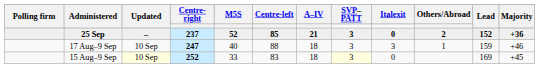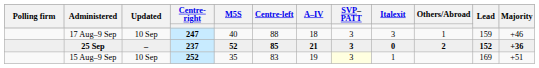rows swapped: (93, 34) <-> (93, 45)
(146, 57) lightyellow background -> (146, 57) no background
(233, 57) 33 -> (233, 57) 35
(314, 57) 18 -> (314, 57) 19
(393, 57) 0 -> (393, 57) 1
(517, 57) +45 -> (517, 57) +51
